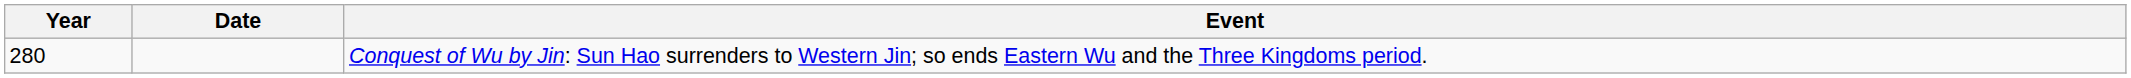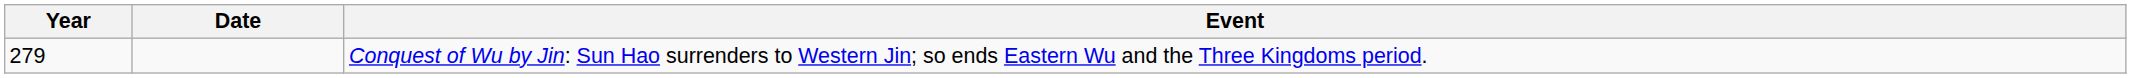(28, 55) 280 -> (28, 55) 279
